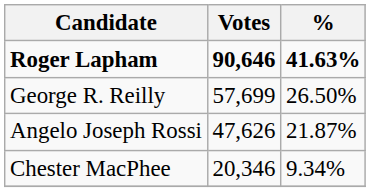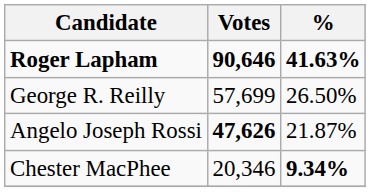(244, 131) normal -> (244, 131) bold
(316, 167) normal -> (317, 167) bold
